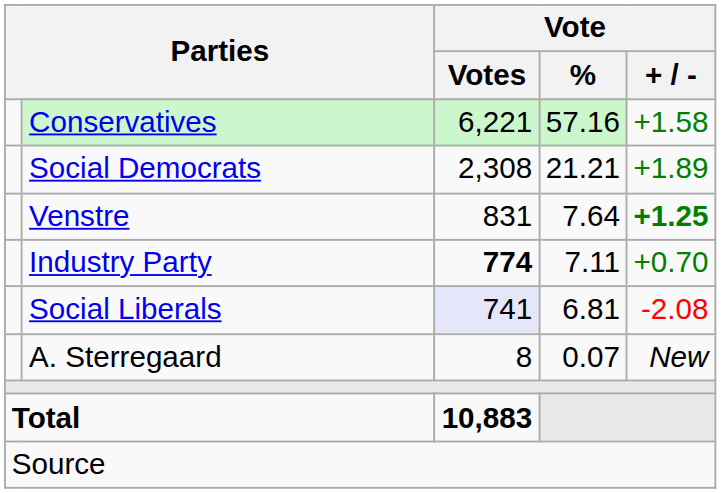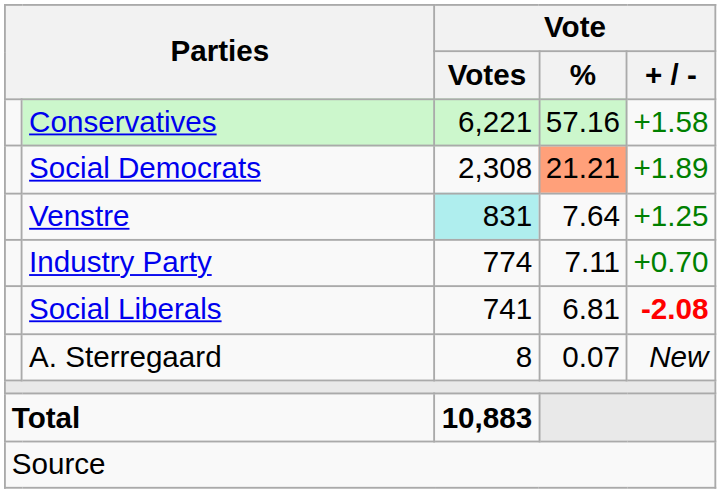(583, 168) no background -> (583, 168) lightsalmon background
(507, 215) no background -> (507, 215) paleturquoise background
(671, 215) bold -> (671, 215) normal
(507, 262) bold -> (507, 262) normal
(507, 309) lavender background -> (507, 309) no background
(675, 309) normal -> (675, 309) bold
